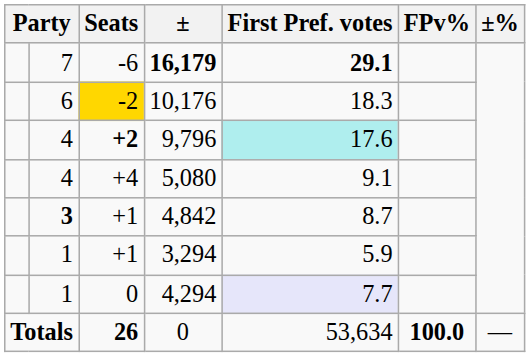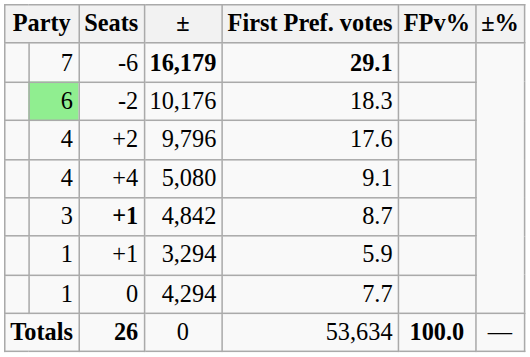(67, 100) no background -> (67, 100) lightgreen background
(128, 100) gold background -> (128, 100) no background
(125, 139) bold -> (125, 139) normal
(371, 139) paleturquoise background -> (371, 139) no background
(67, 216) bold -> (67, 216) normal
(125, 216) normal -> (125, 216) bold
(377, 293) lavender background -> (377, 293) no background
